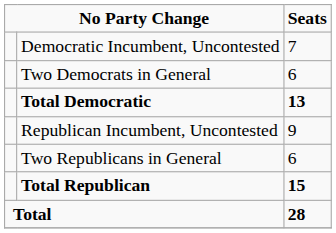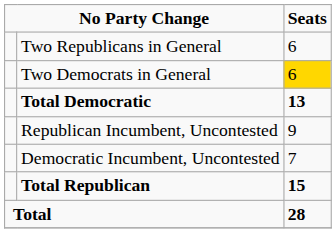rows swapped: (150, 46) <-> (121, 158)
(292, 74) no background -> (292, 74) gold background
